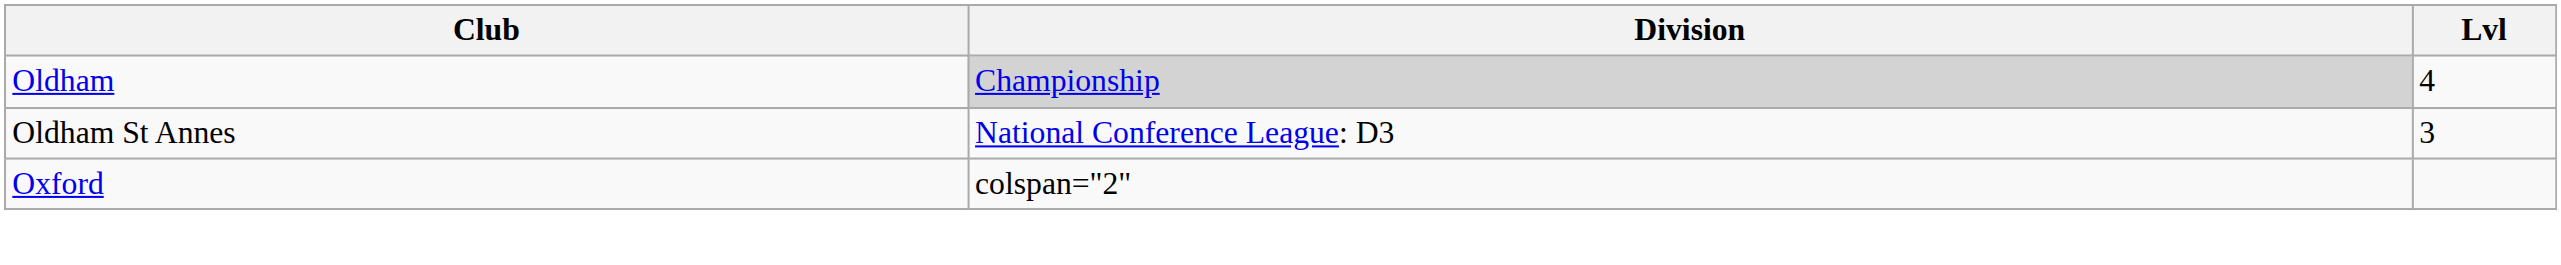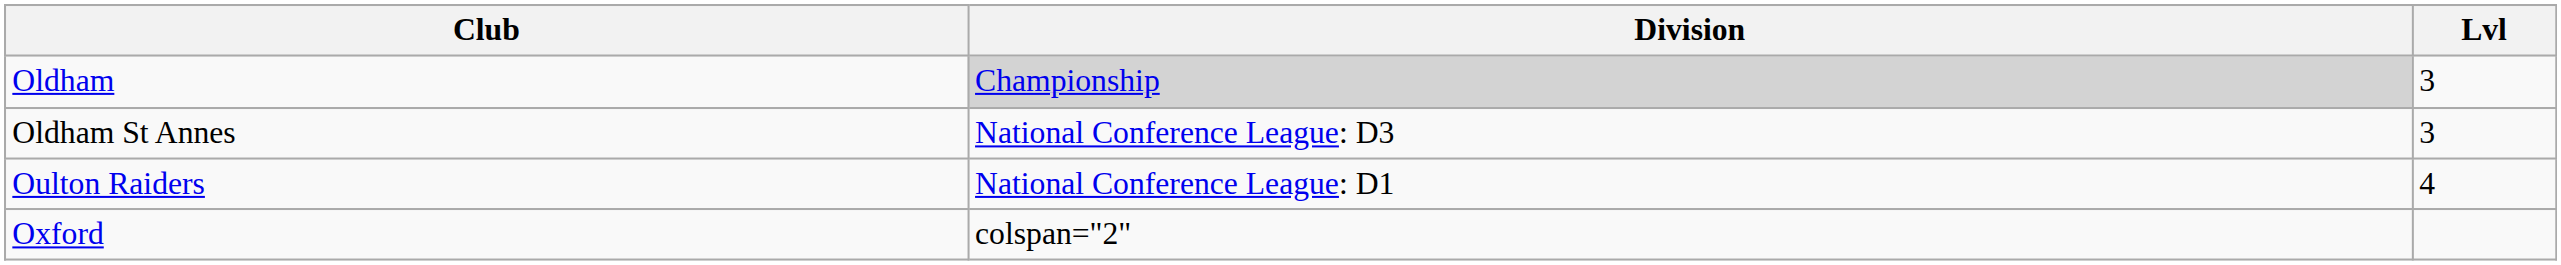(2427, 80) 4 -> (2427, 80) 3
+ row: (109, 182)
